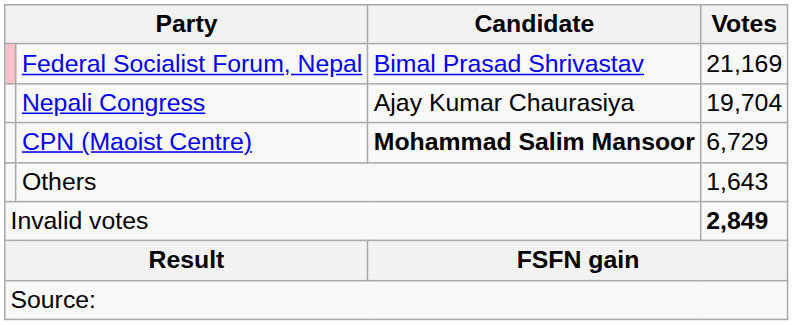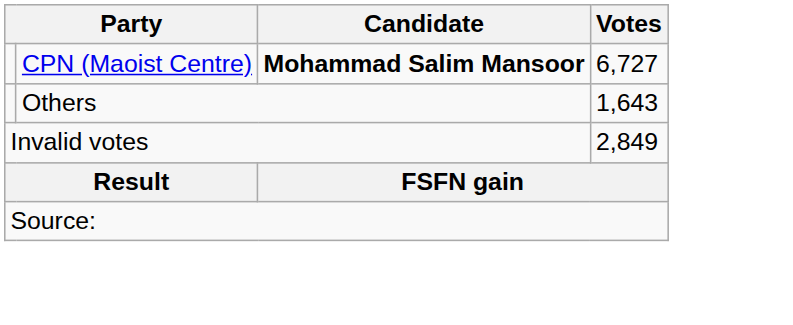- row: (192, 63)
- row: (114, 102)
(737, 142) 6,729 -> (627, 63) 6,727
(737, 220) bold -> (627, 142) normal
